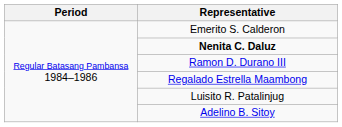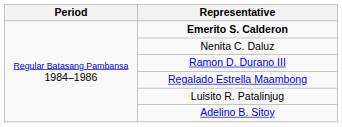(237, 29) normal -> (237, 29) bold
(237, 46) bold -> (237, 46) normal
